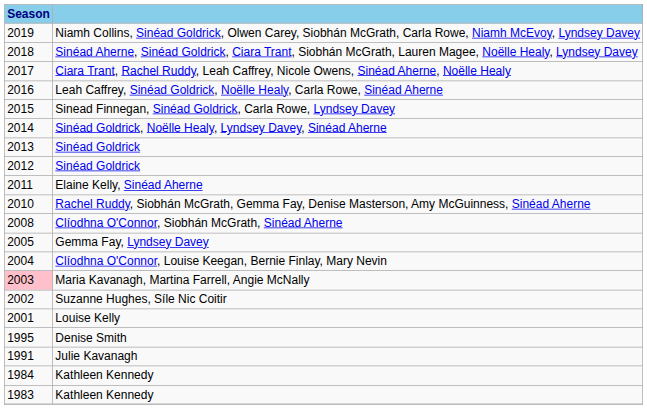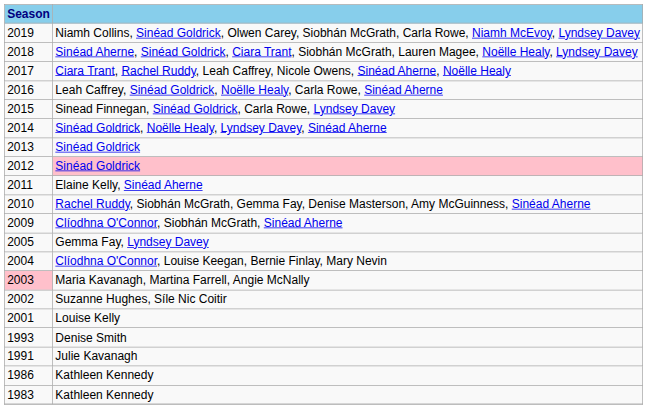(98, 166) no background -> (98, 166) pink background
(20, 223) 2008 -> (20, 223) 2009
(20, 337) 1995 -> (20, 337) 1993
(20, 375) 1984 -> (20, 375) 1986
